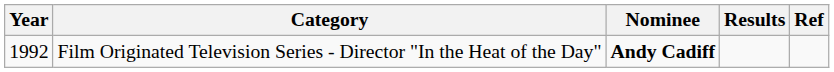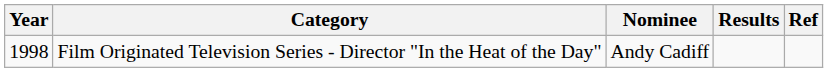(29, 51) 1992 -> (29, 51) 1998
(663, 51) bold -> (660, 51) normal
